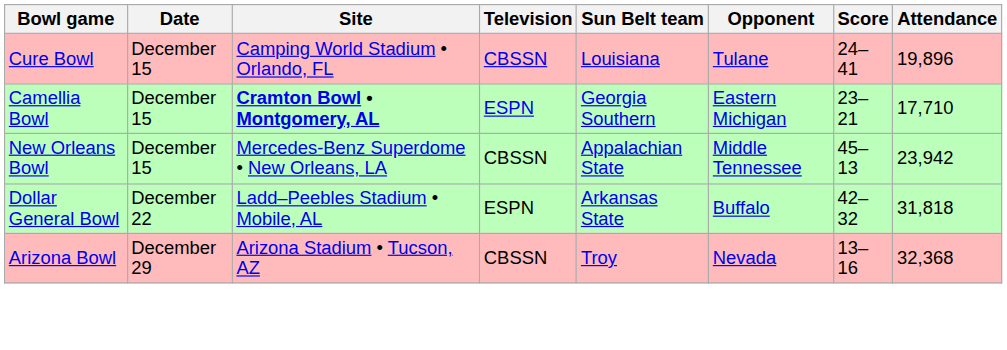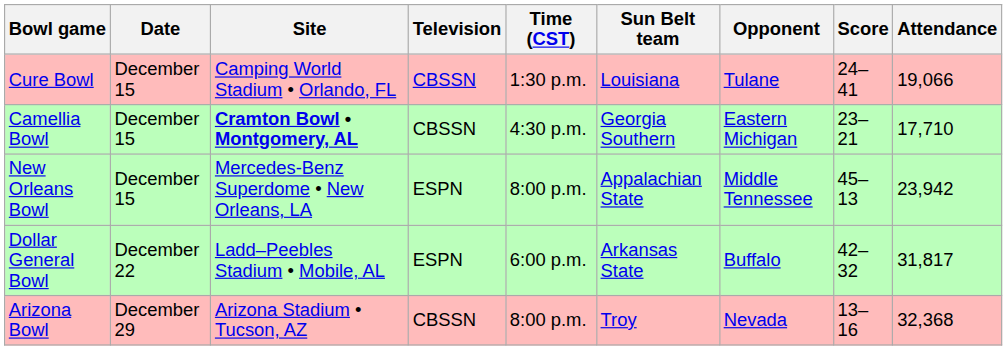+ column: (551, 29)
(925, 58) 19,896 -> (925, 79) 19,066
(509, 108) ESPN -> (444, 129) CBSSN
(516, 158) CBSSN -> (438, 189) ESPN
(925, 208) 31,818 -> (925, 260) 31,817
